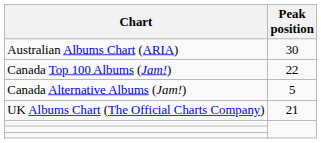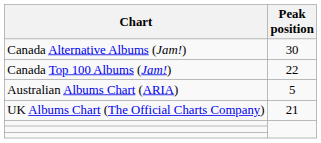(93, 49) Australian Albums Chart (ARIA) -> (97, 49) Canada Alternative Albums (Jam!)
(97, 89) Canada Alternative Albums (Jam!) -> (93, 89) Australian Albums Chart (ARIA)
